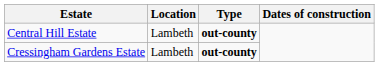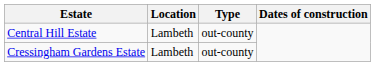(229, 33) bold -> (228, 33) normal
(229, 52) bold -> (228, 52) normal
